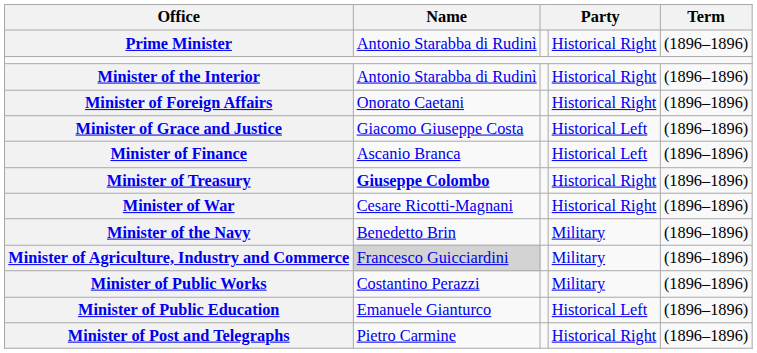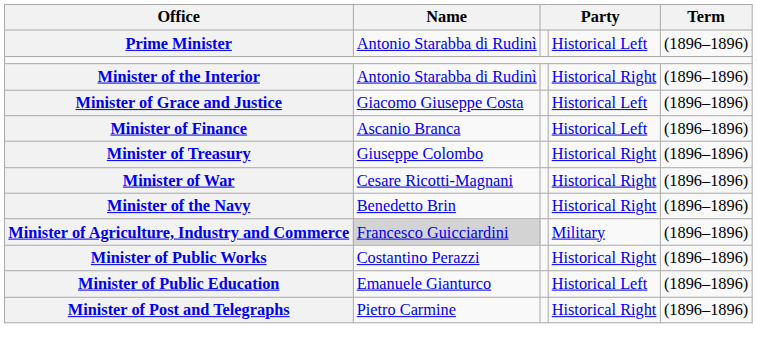(604, 43) Historical Right -> (600, 43) Historical Left
- row: (179, 102)
(423, 180) bold -> (420, 154) normal
(578, 232) Military -> (604, 206) Historical Right
(578, 283) Military -> (604, 257) Historical Right
